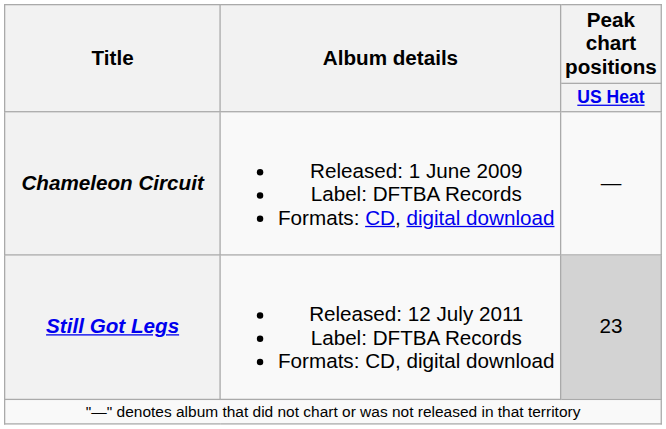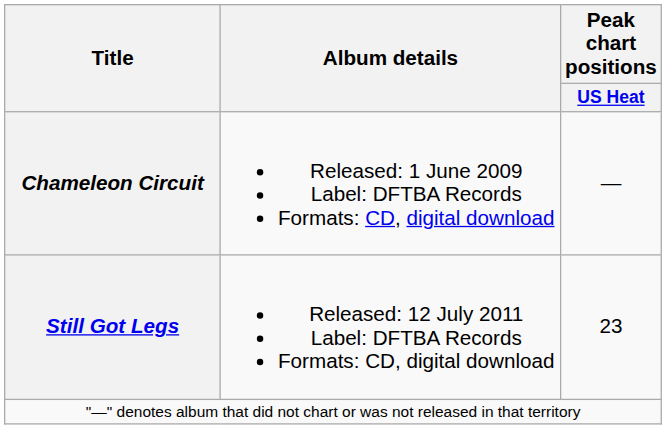(611, 326) lightgrey background -> (611, 326) no background
